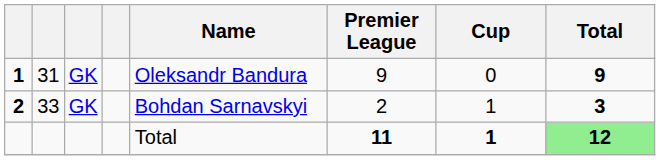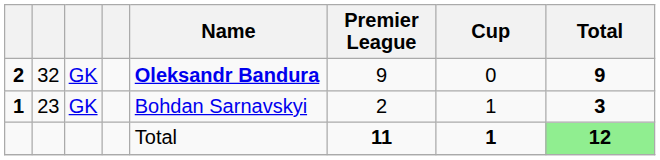(19, 74) 1 -> (19, 74) 2
(48, 74) 31 -> (48, 74) 32
(221, 74) normal -> (227, 74) bold
(19, 106) 2 -> (19, 106) 1
(48, 106) 33 -> (48, 106) 23
